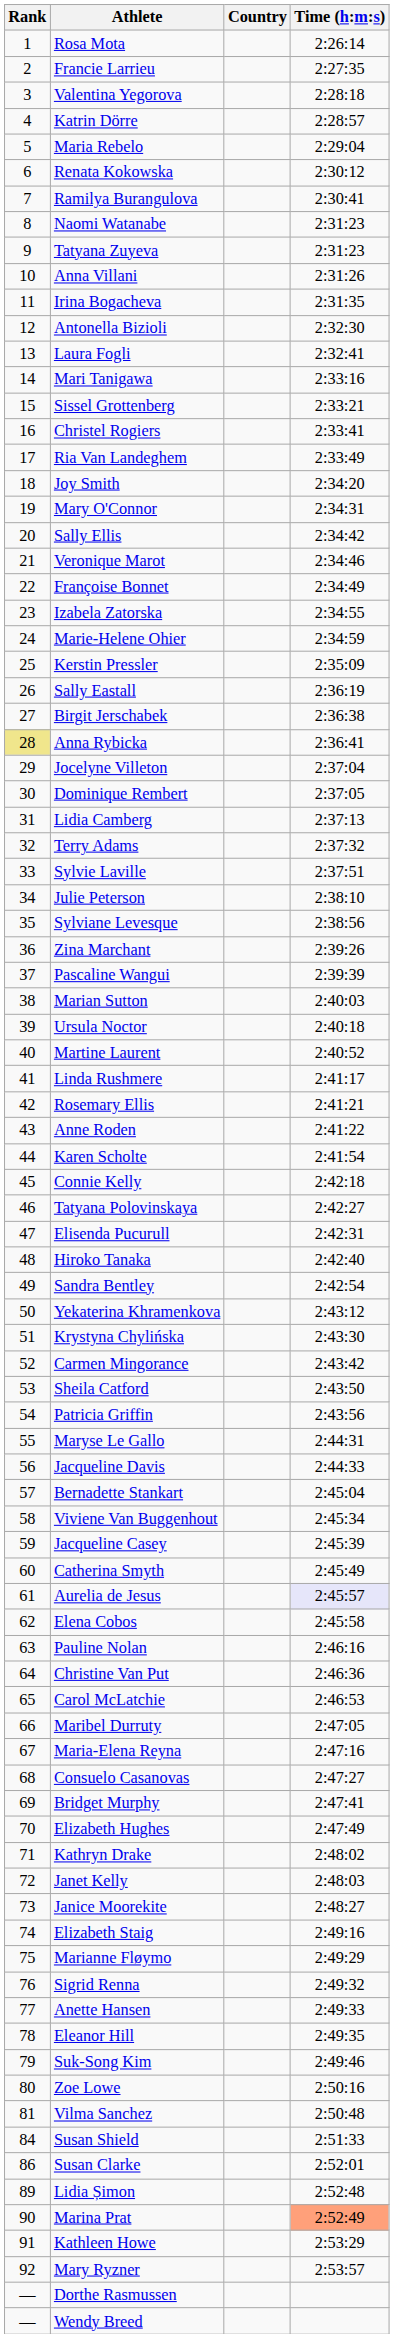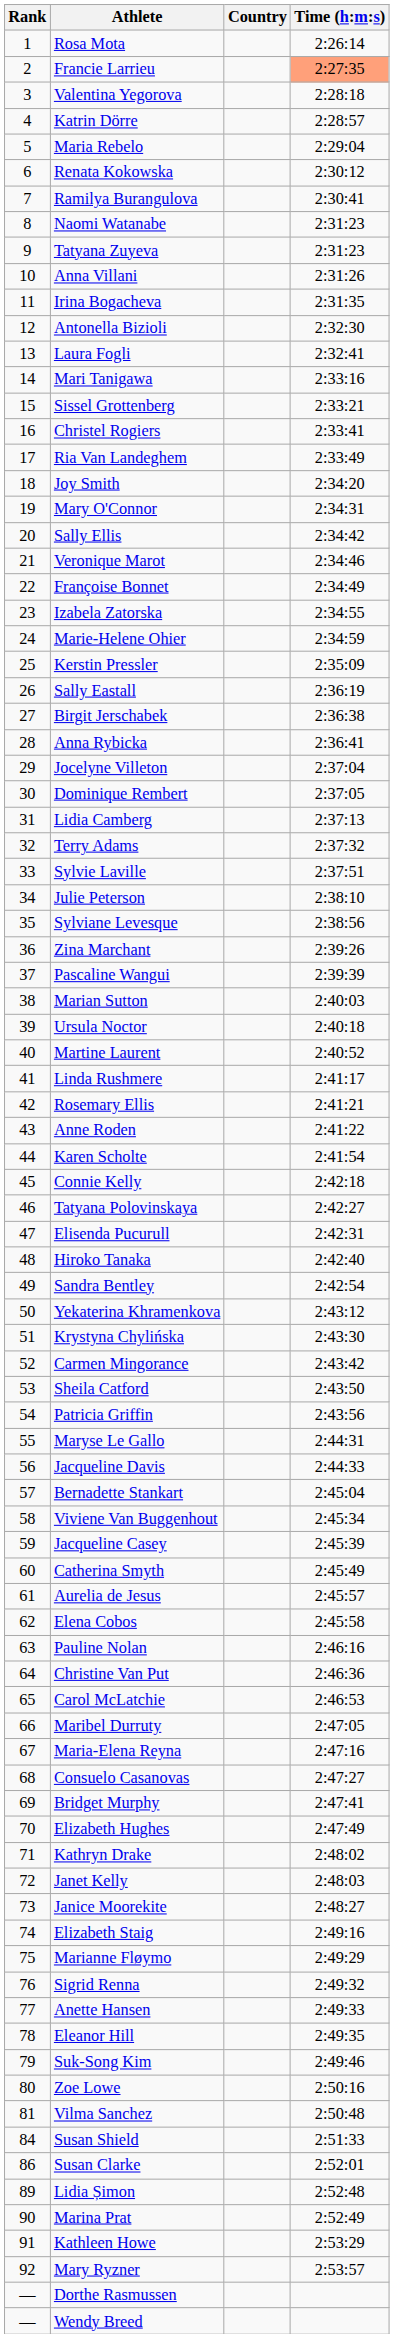(340, 69) no background -> (340, 69) lightsalmon background
(27, 742) khaki background -> (27, 742) no background
(340, 1596) lavender background -> (340, 1596) no background
(340, 2217) lightsalmon background -> (340, 2217) no background
